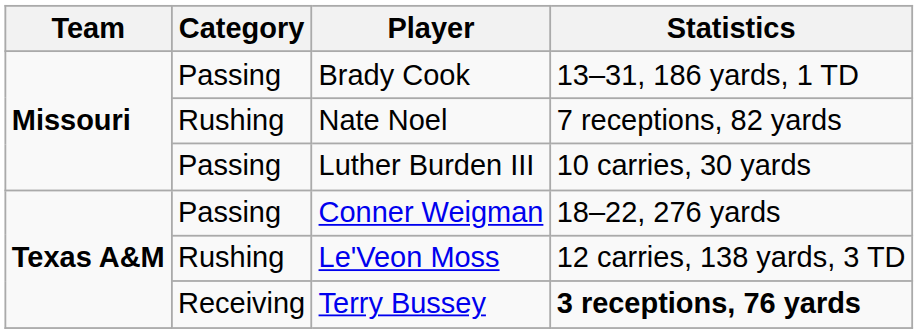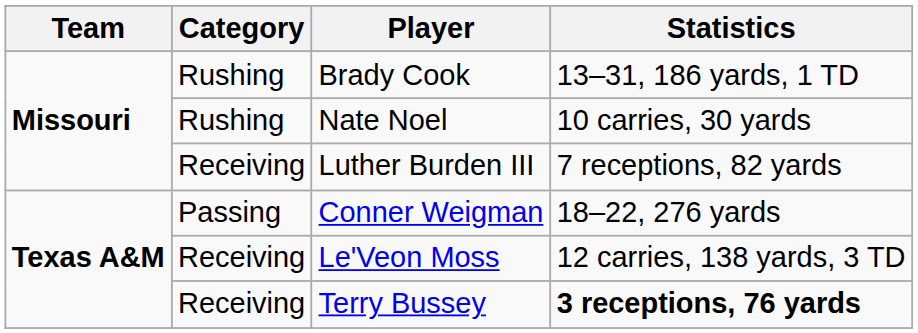(230, 74) Passing -> (231, 74) Rushing
(699, 120) 7 receptions, 82 yards -> (684, 120) 10 carries, 30 yards
(230, 166) Passing -> (242, 166) Receiving
(684, 166) 10 carries, 30 yards -> (699, 166) 7 receptions, 82 yards
(231, 258) Rushing -> (242, 258) Receiving
